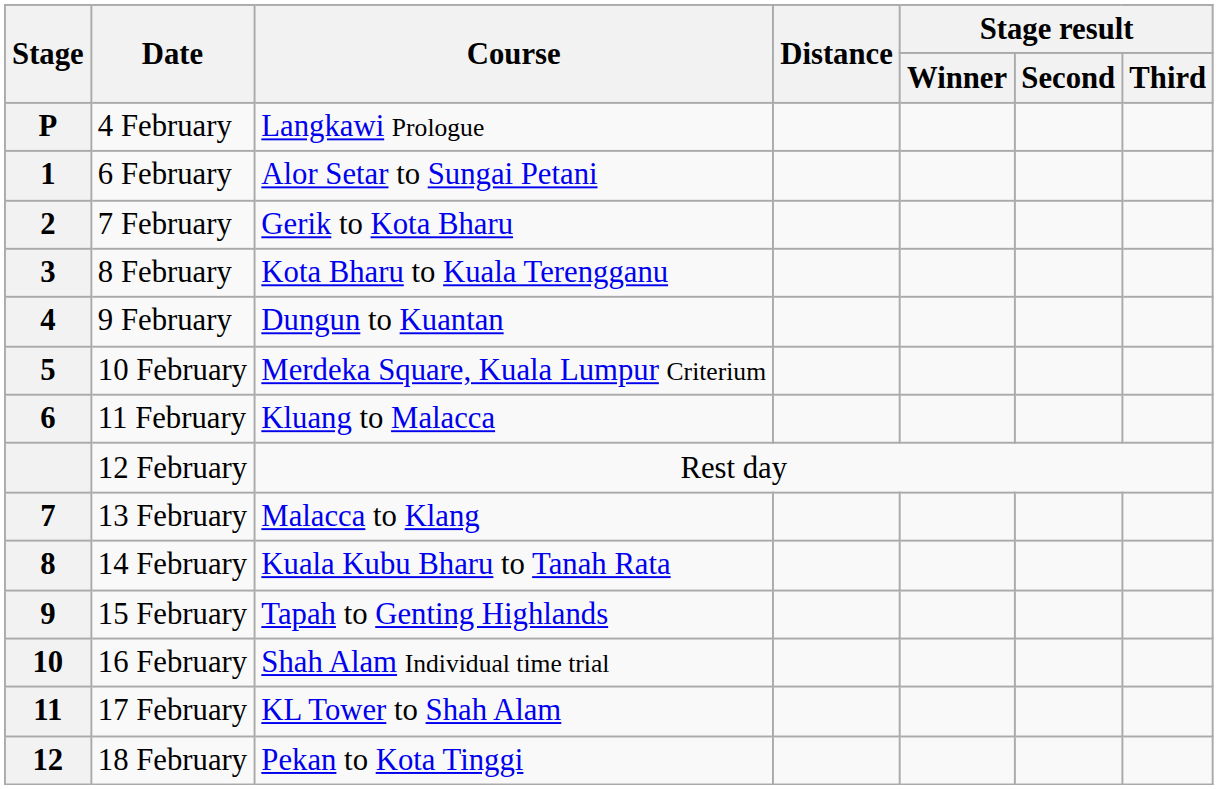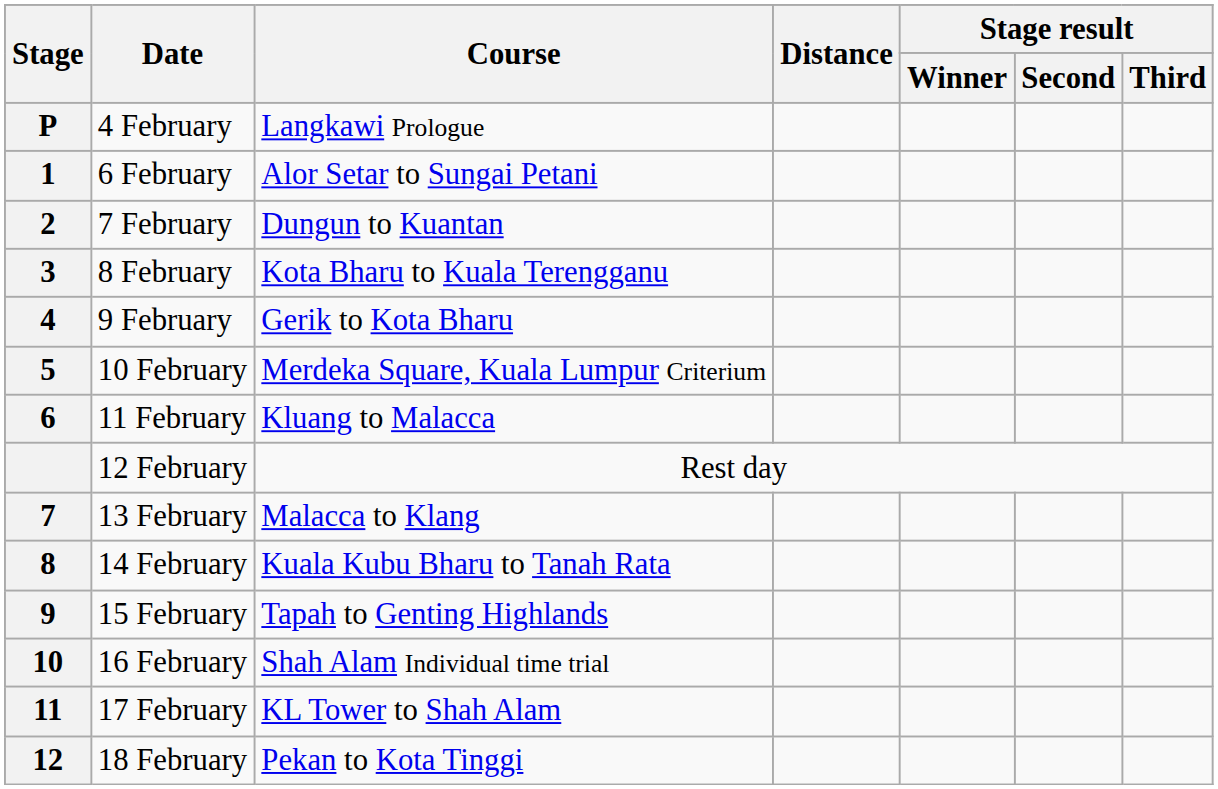(387, 223) Gerik to Kota Bharu -> (383, 223) Dungun to Kuantan
(383, 321) Dungun to Kuantan -> (387, 321) Gerik to Kota Bharu
